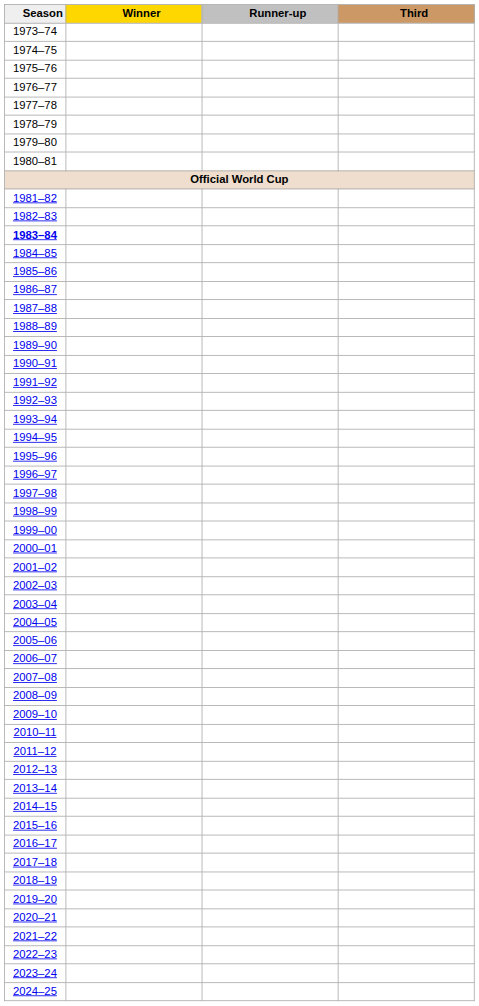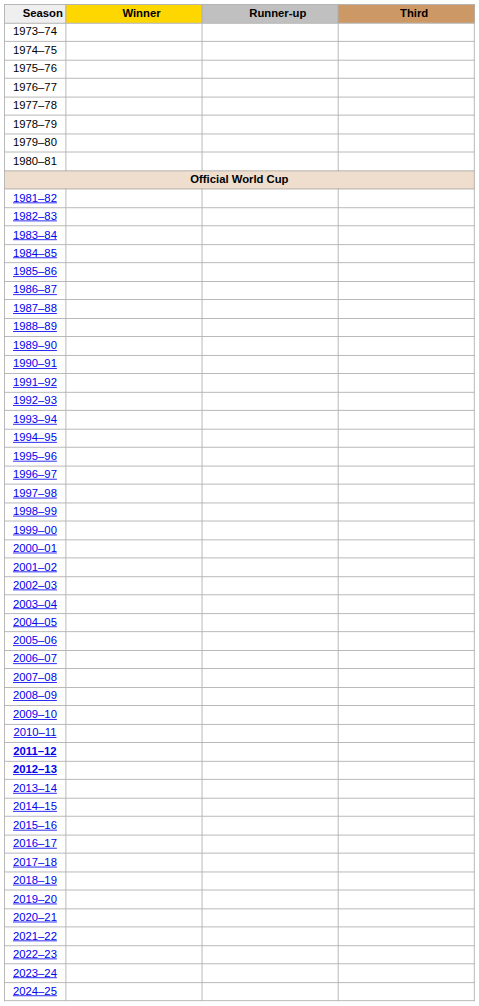(35, 234) bold -> (35, 234) normal
(35, 751) normal -> (35, 751) bold
(35, 769) normal -> (35, 769) bold
